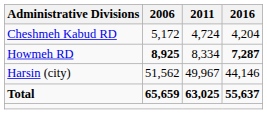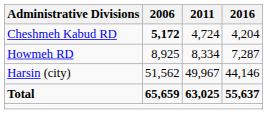(165, 34) normal -> (165, 34) bold
(165, 53) bold -> (165, 53) normal
(246, 53) bold -> (246, 53) normal
